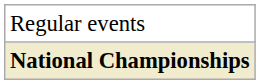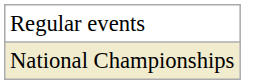(130, 60) bold -> (122, 60) normal
